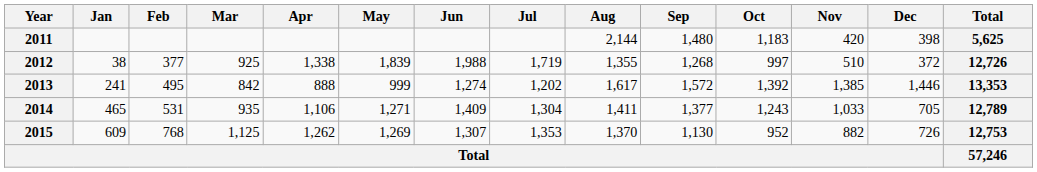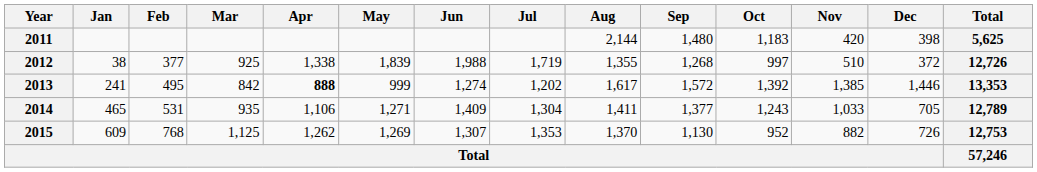(324, 86) normal -> (324, 86) bold
